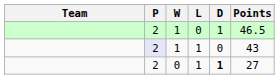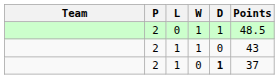columns swapped: (177, 13) <-> (198, 13)
(252, 30) 46.5 -> (252, 30) 48.5
(156, 48) lavender background -> (156, 48) no background
(252, 65) 27 -> (252, 65) 37
